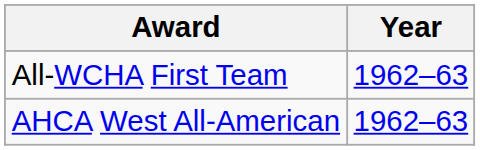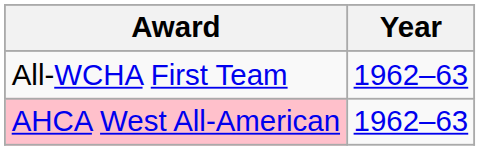(176, 121) no background -> (176, 121) pink background
